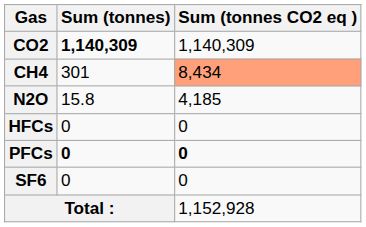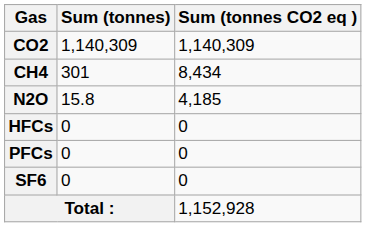(99, 45) bold -> (99, 45) normal
(200, 72) lightsalmon background -> (200, 72) no background
(66, 153) bold -> (66, 153) normal
(183, 153) bold -> (183, 153) normal
